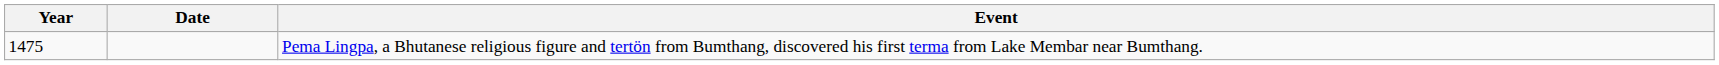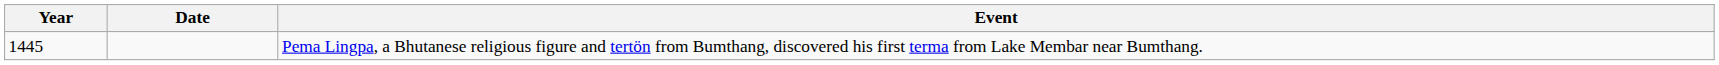(26, 45) 1475 -> (26, 45) 1445
